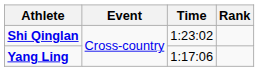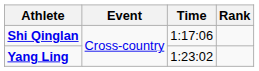(192, 36) 1:23:02 -> (192, 36) 1:17:06
(192, 56) 1:17:06 -> (192, 56) 1:23:02
